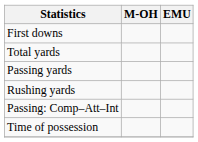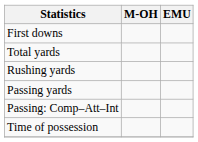rows swapped: (41, 89) <-> (39, 71)
